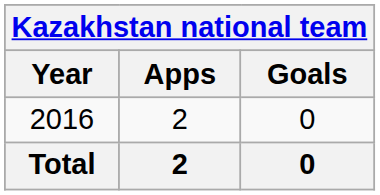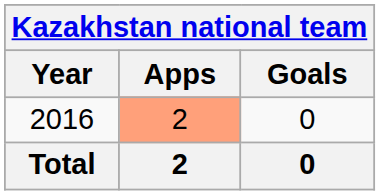(180, 119) no background -> (180, 119) lightsalmon background
